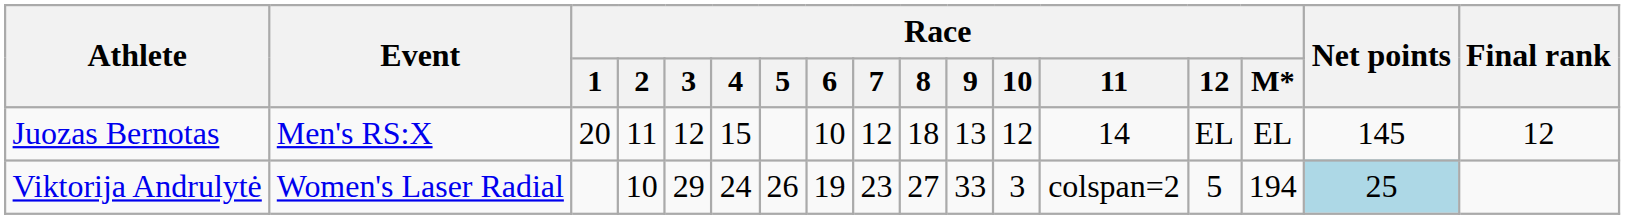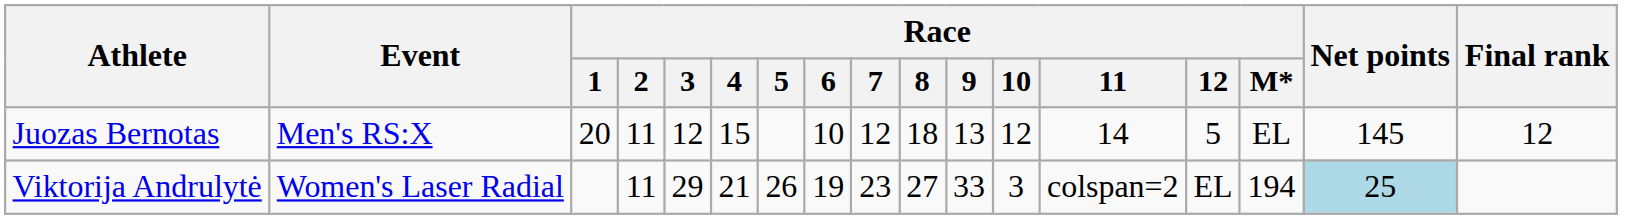(1214, 133) EL -> (1213, 133) 5
(642, 186) 10 -> (641, 186) 11
(736, 186) 24 -> (734, 186) 21
(1214, 186) 5 -> (1213, 186) EL
